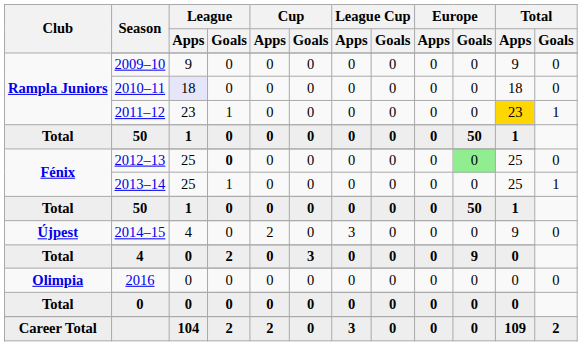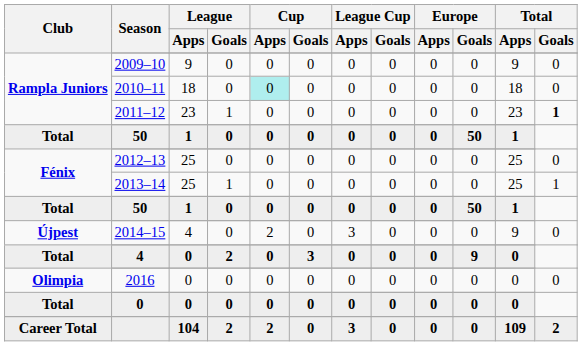(188, 88) lavender background -> (188, 88) no background
(270, 88) no background -> (270, 88) paleturquoise background
(515, 112) gold background -> (515, 112) no background
(556, 112) normal -> (556, 112) bold
(229, 160) bold -> (229, 160) normal
(474, 160) lightgreen background -> (474, 160) no background
